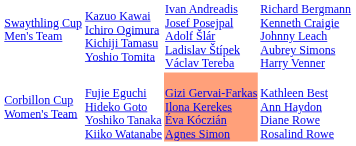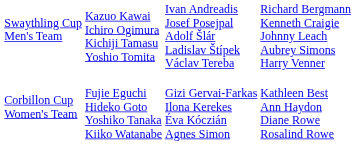(211, 113) lightsalmon background -> (211, 113) no background
